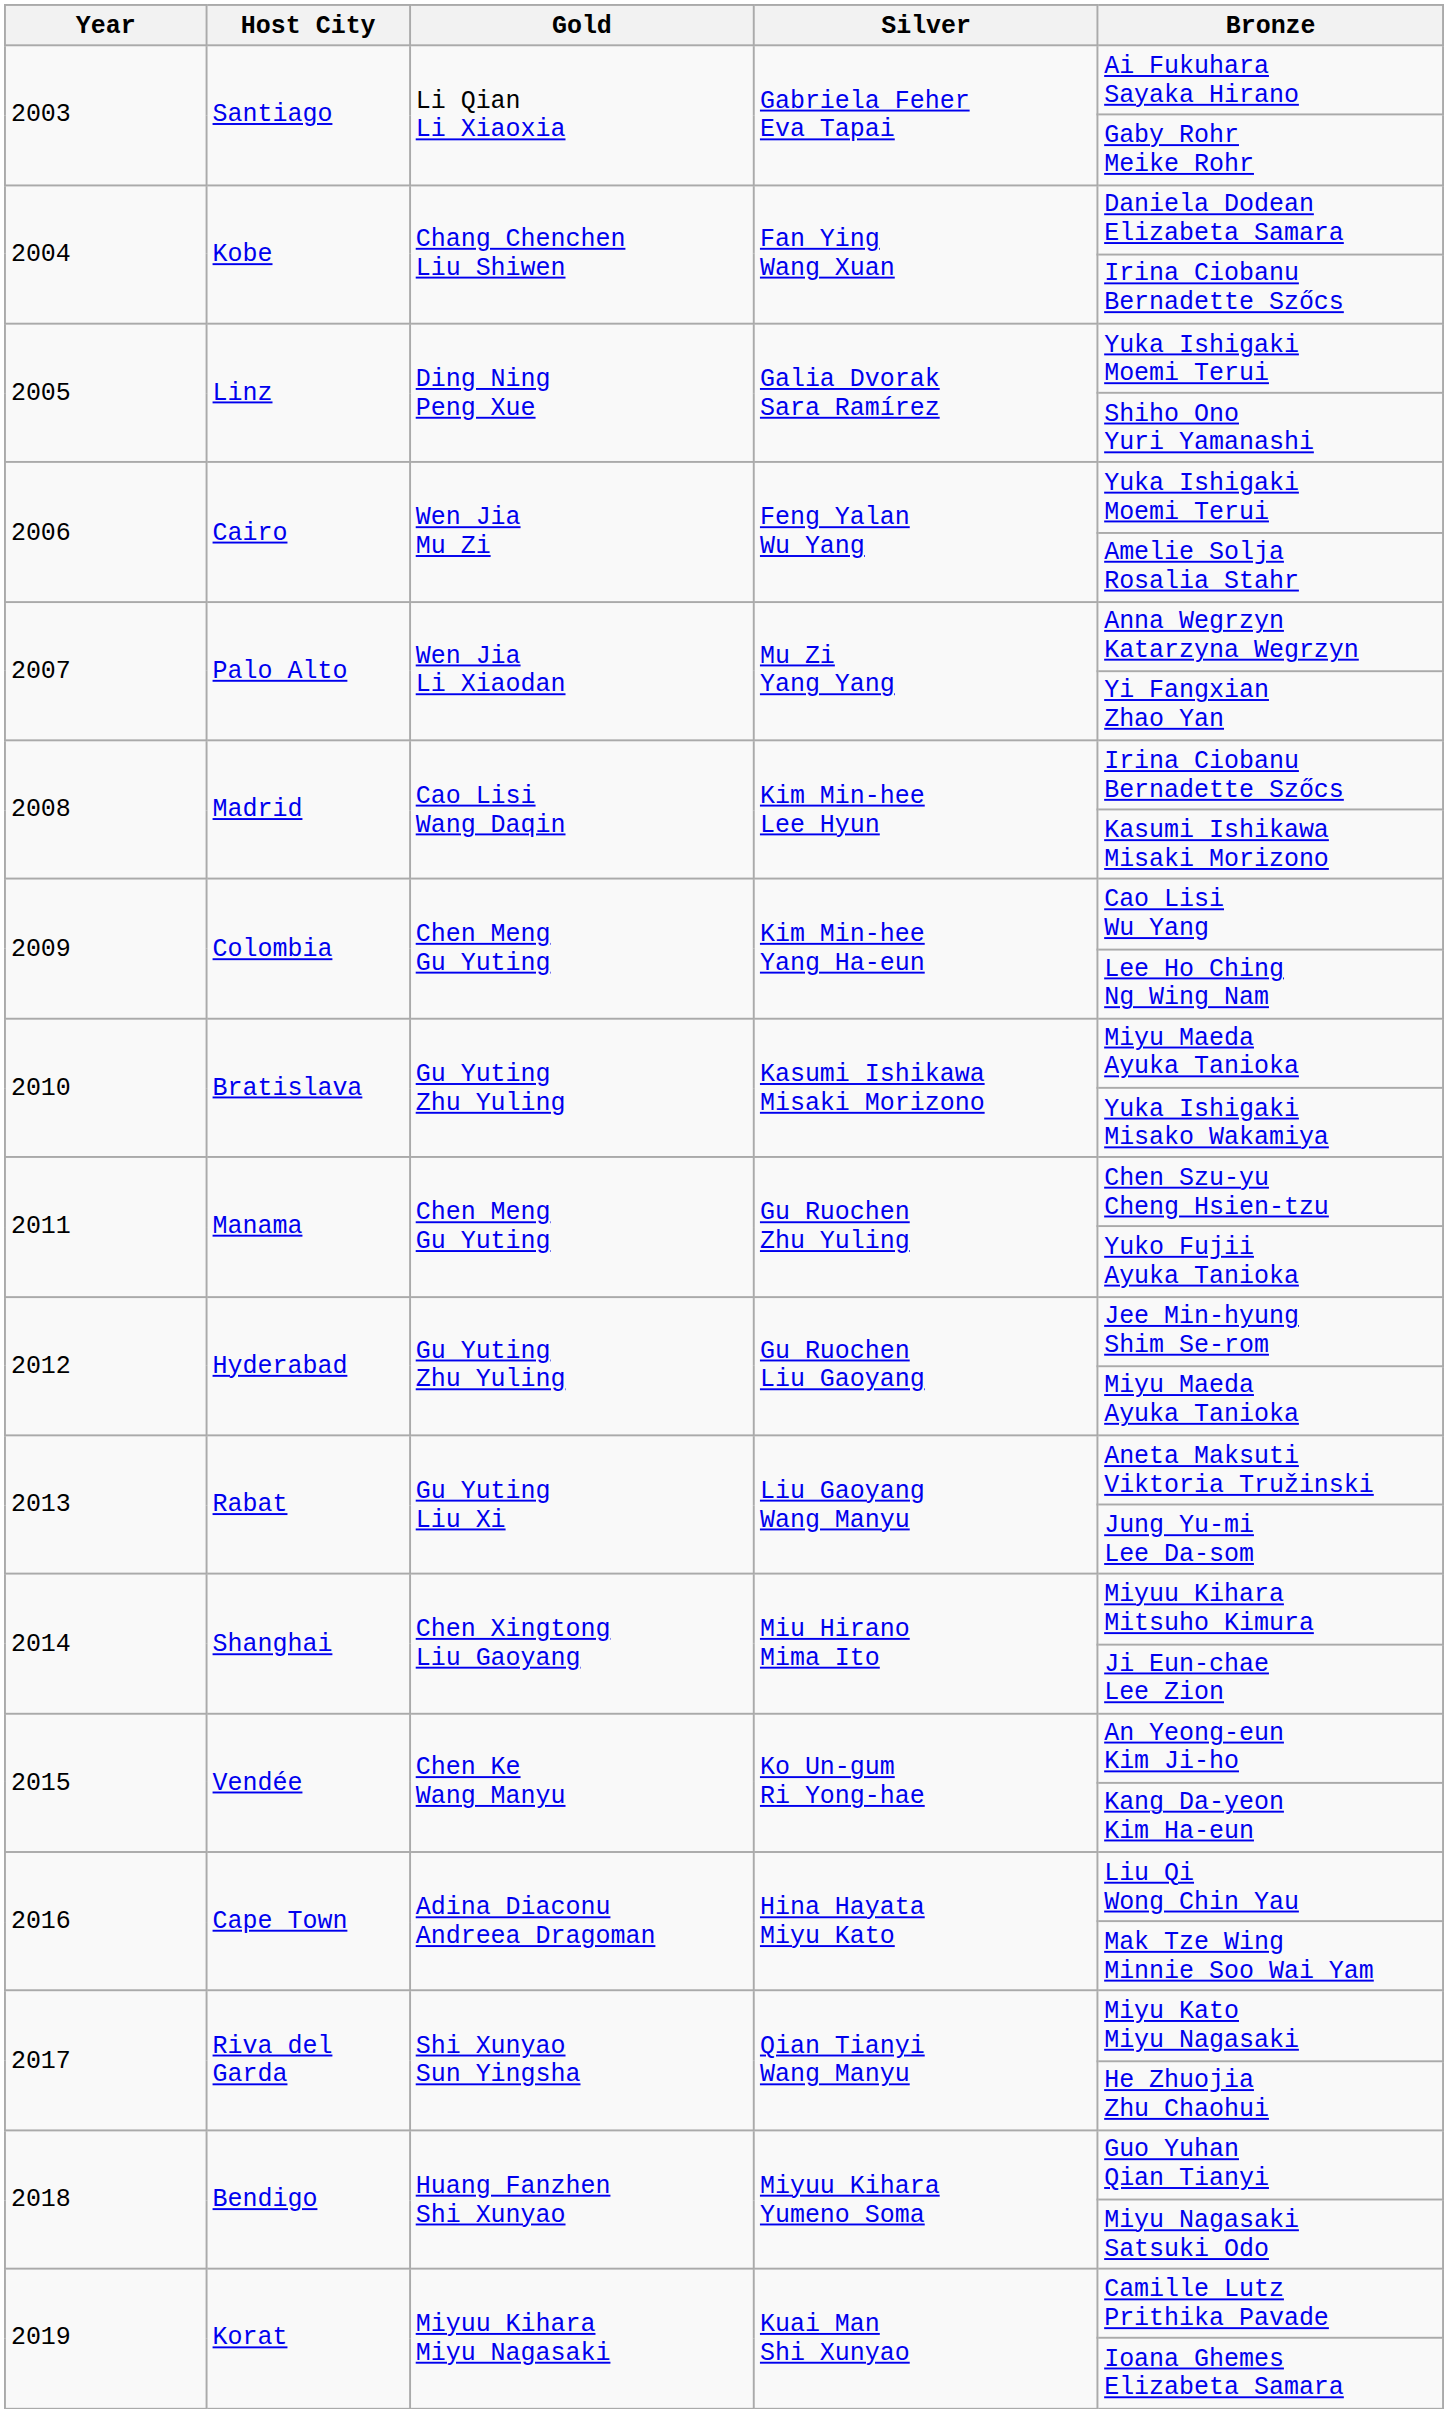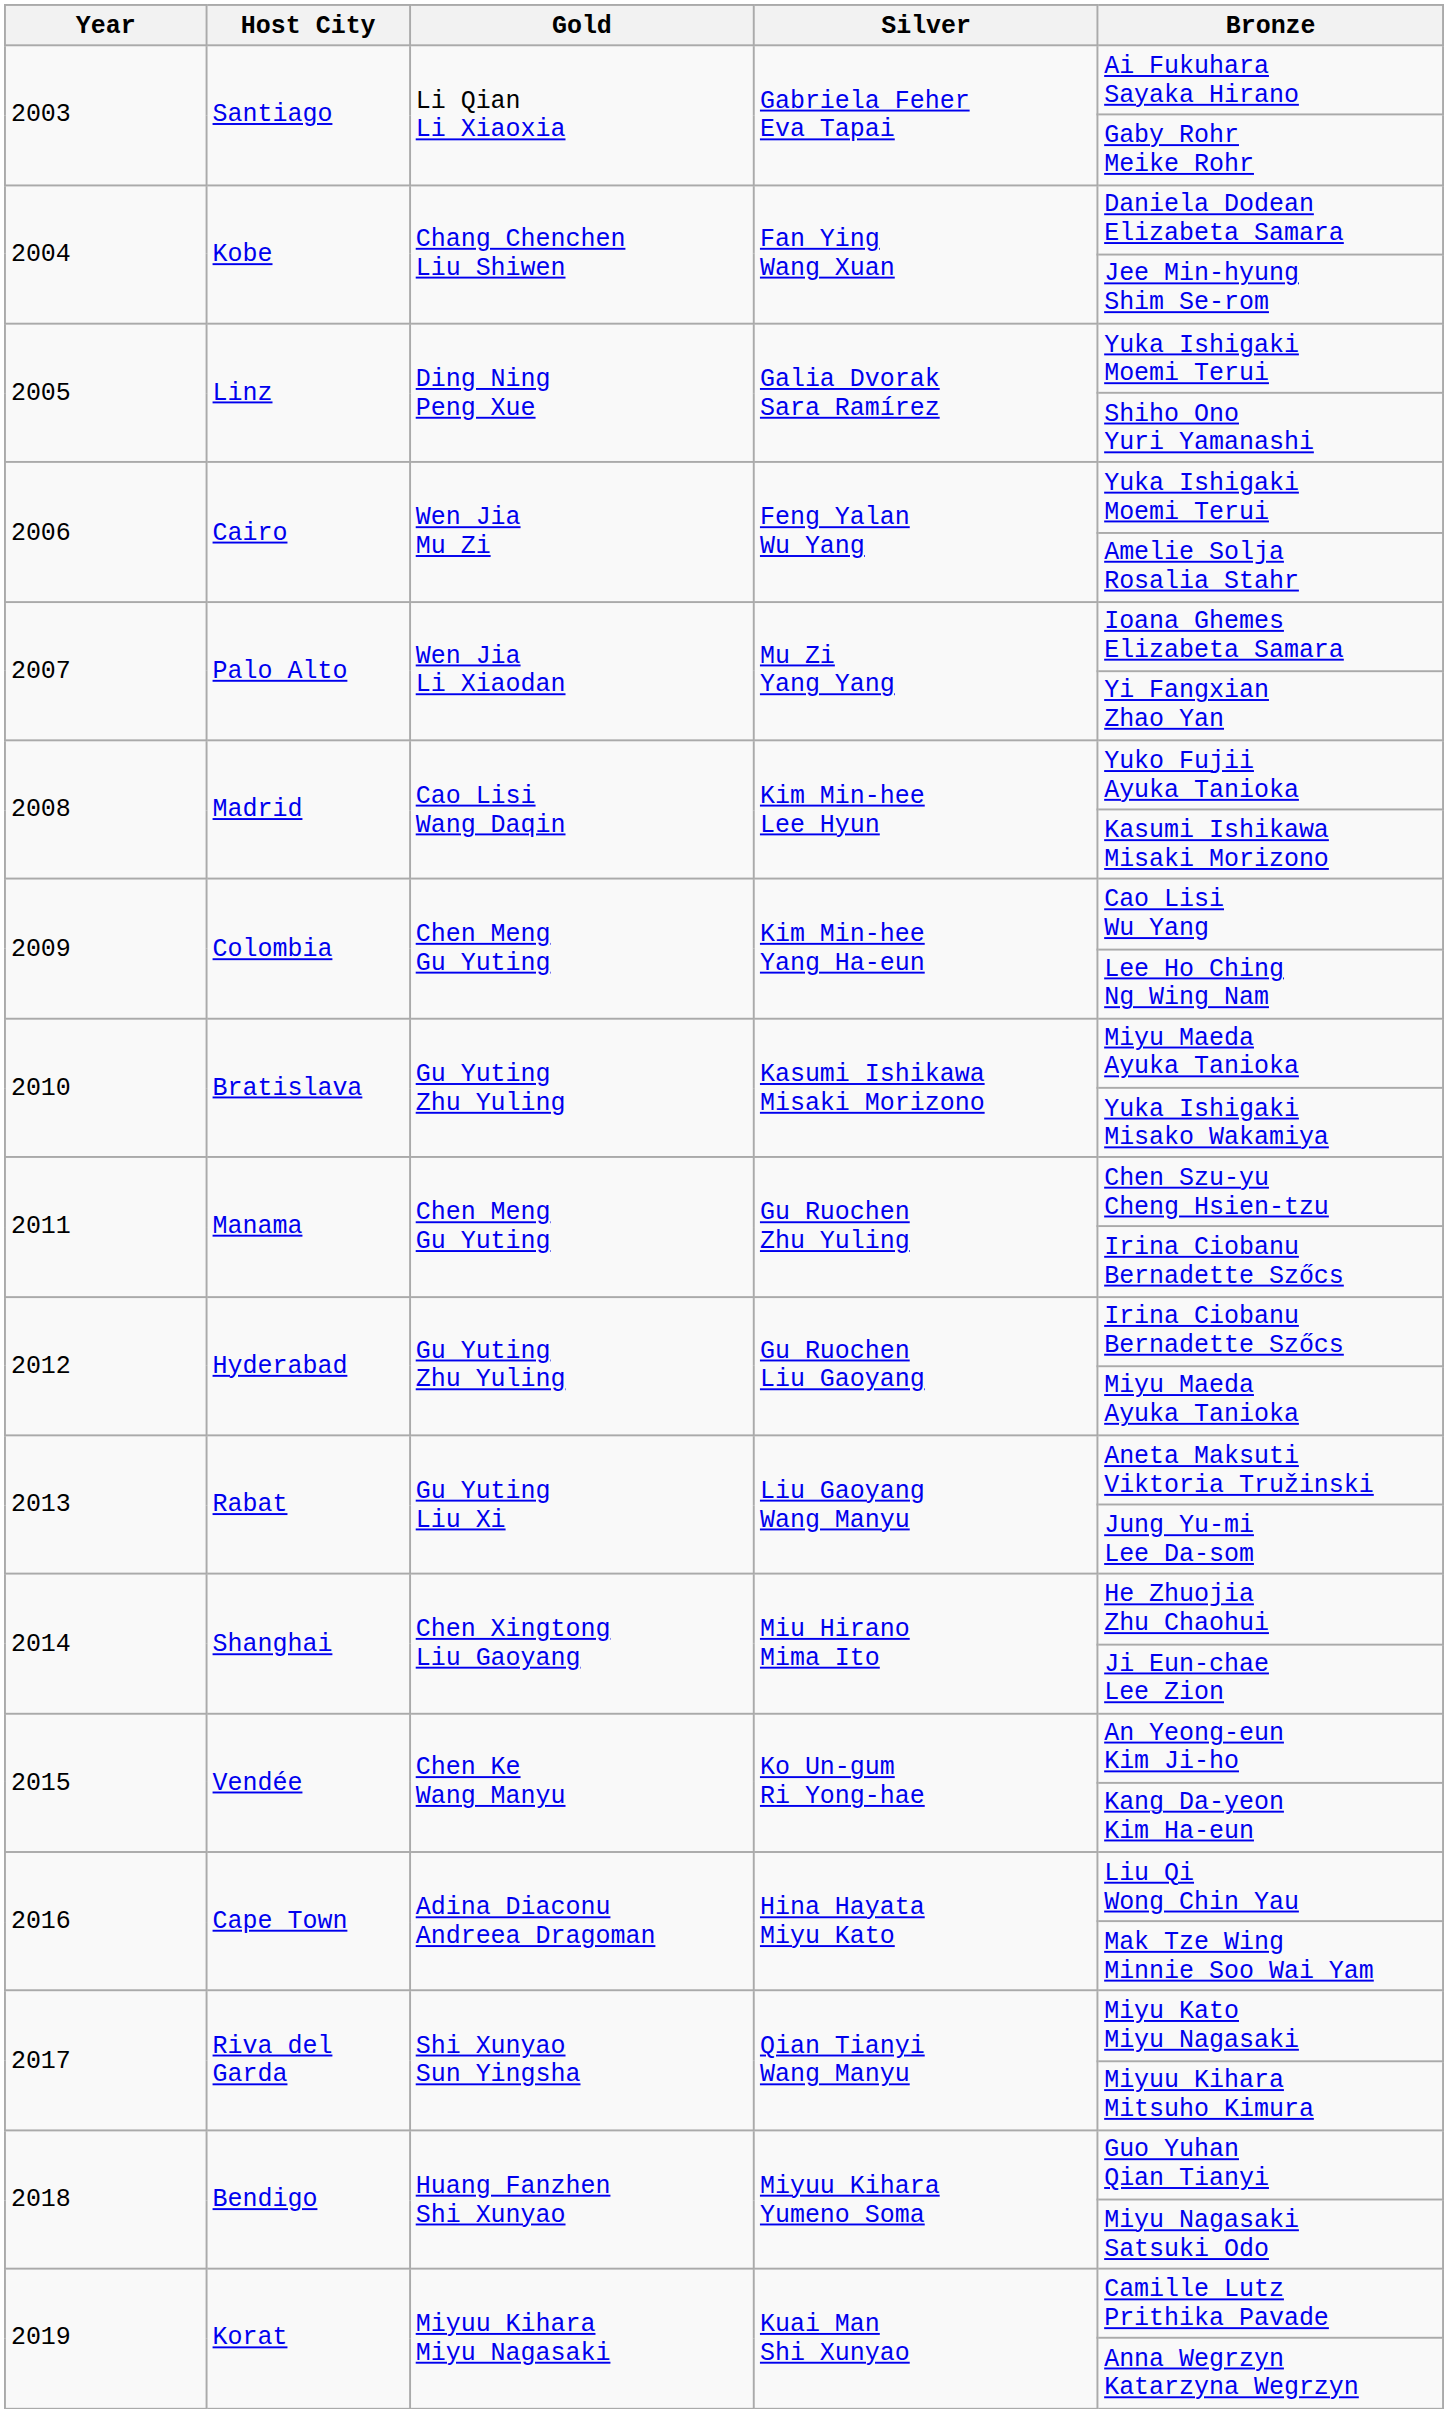(1224, 289) Irina Ciobanu Bernadette Szőcs -> (1202, 289) Jee Min-hyung Shim Se-rom
(1231, 636) Anna Wegrzyn Katarzyna Wegrzyn -> (1224, 636) Ioana Ghemes Elizabeta Samara
(1224, 775) Irina Ciobanu Bernadette Szőcs -> (1202, 775) Yuko Fujii Ayuka Tanioka
(1202, 1262) Yuko Fujii Ayuka Tanioka -> (1224, 1262) Irina Ciobanu Bernadette Szőcs
(1202, 1331) Jee Min-hyung Shim Se-rom -> (1224, 1331) Irina Ciobanu Bernadette Szőcs
(1209, 1609) Miyuu Kihara Mitsuho Kimura -> (1187, 1609) He Zhuojia Zhu Chaohui
(1187, 2095) He Zhuojia Zhu Chaohui -> (1209, 2095) Miyuu Kihara Mitsuho Kimura
(1224, 2373) Ioana Ghemes Elizabeta Samara -> (1231, 2373) Anna Wegrzyn Katarzyna Wegrzyn
